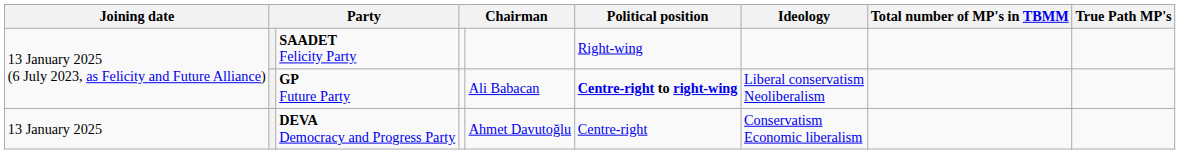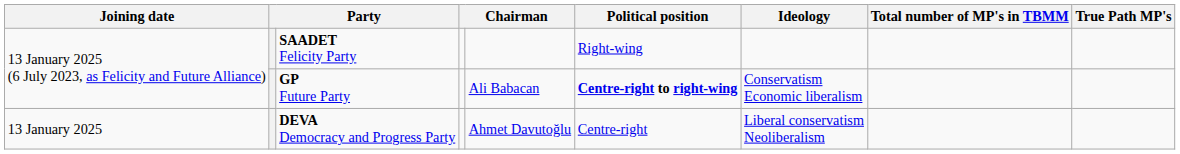(804, 88) Liberal conservatism Neoliberalism -> (803, 88) Conservatism Economic liberalism
(803, 129) Conservatism Economic liberalism -> (804, 129) Liberal conservatism Neoliberalism
